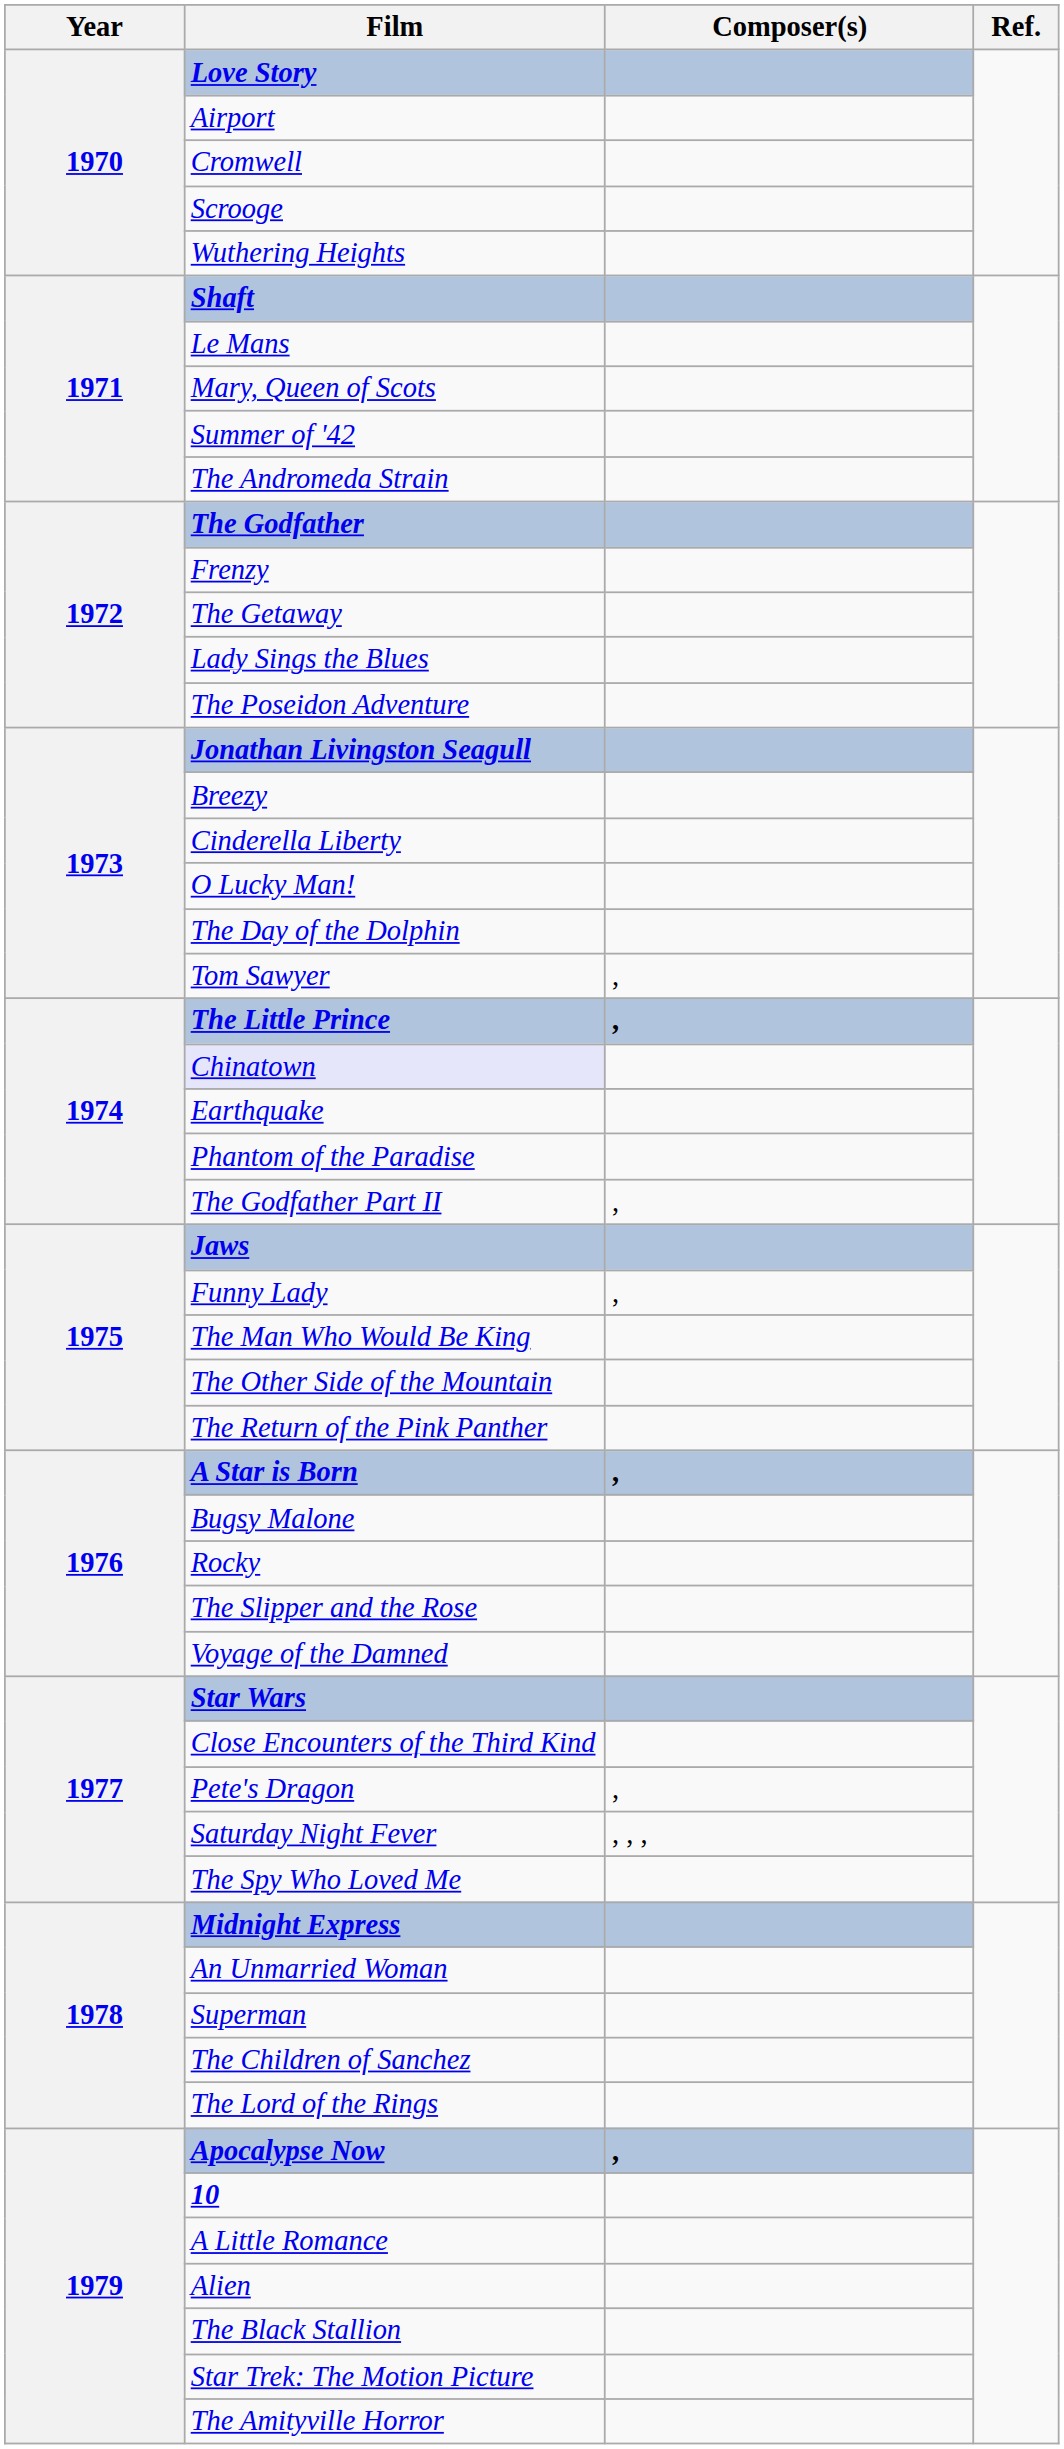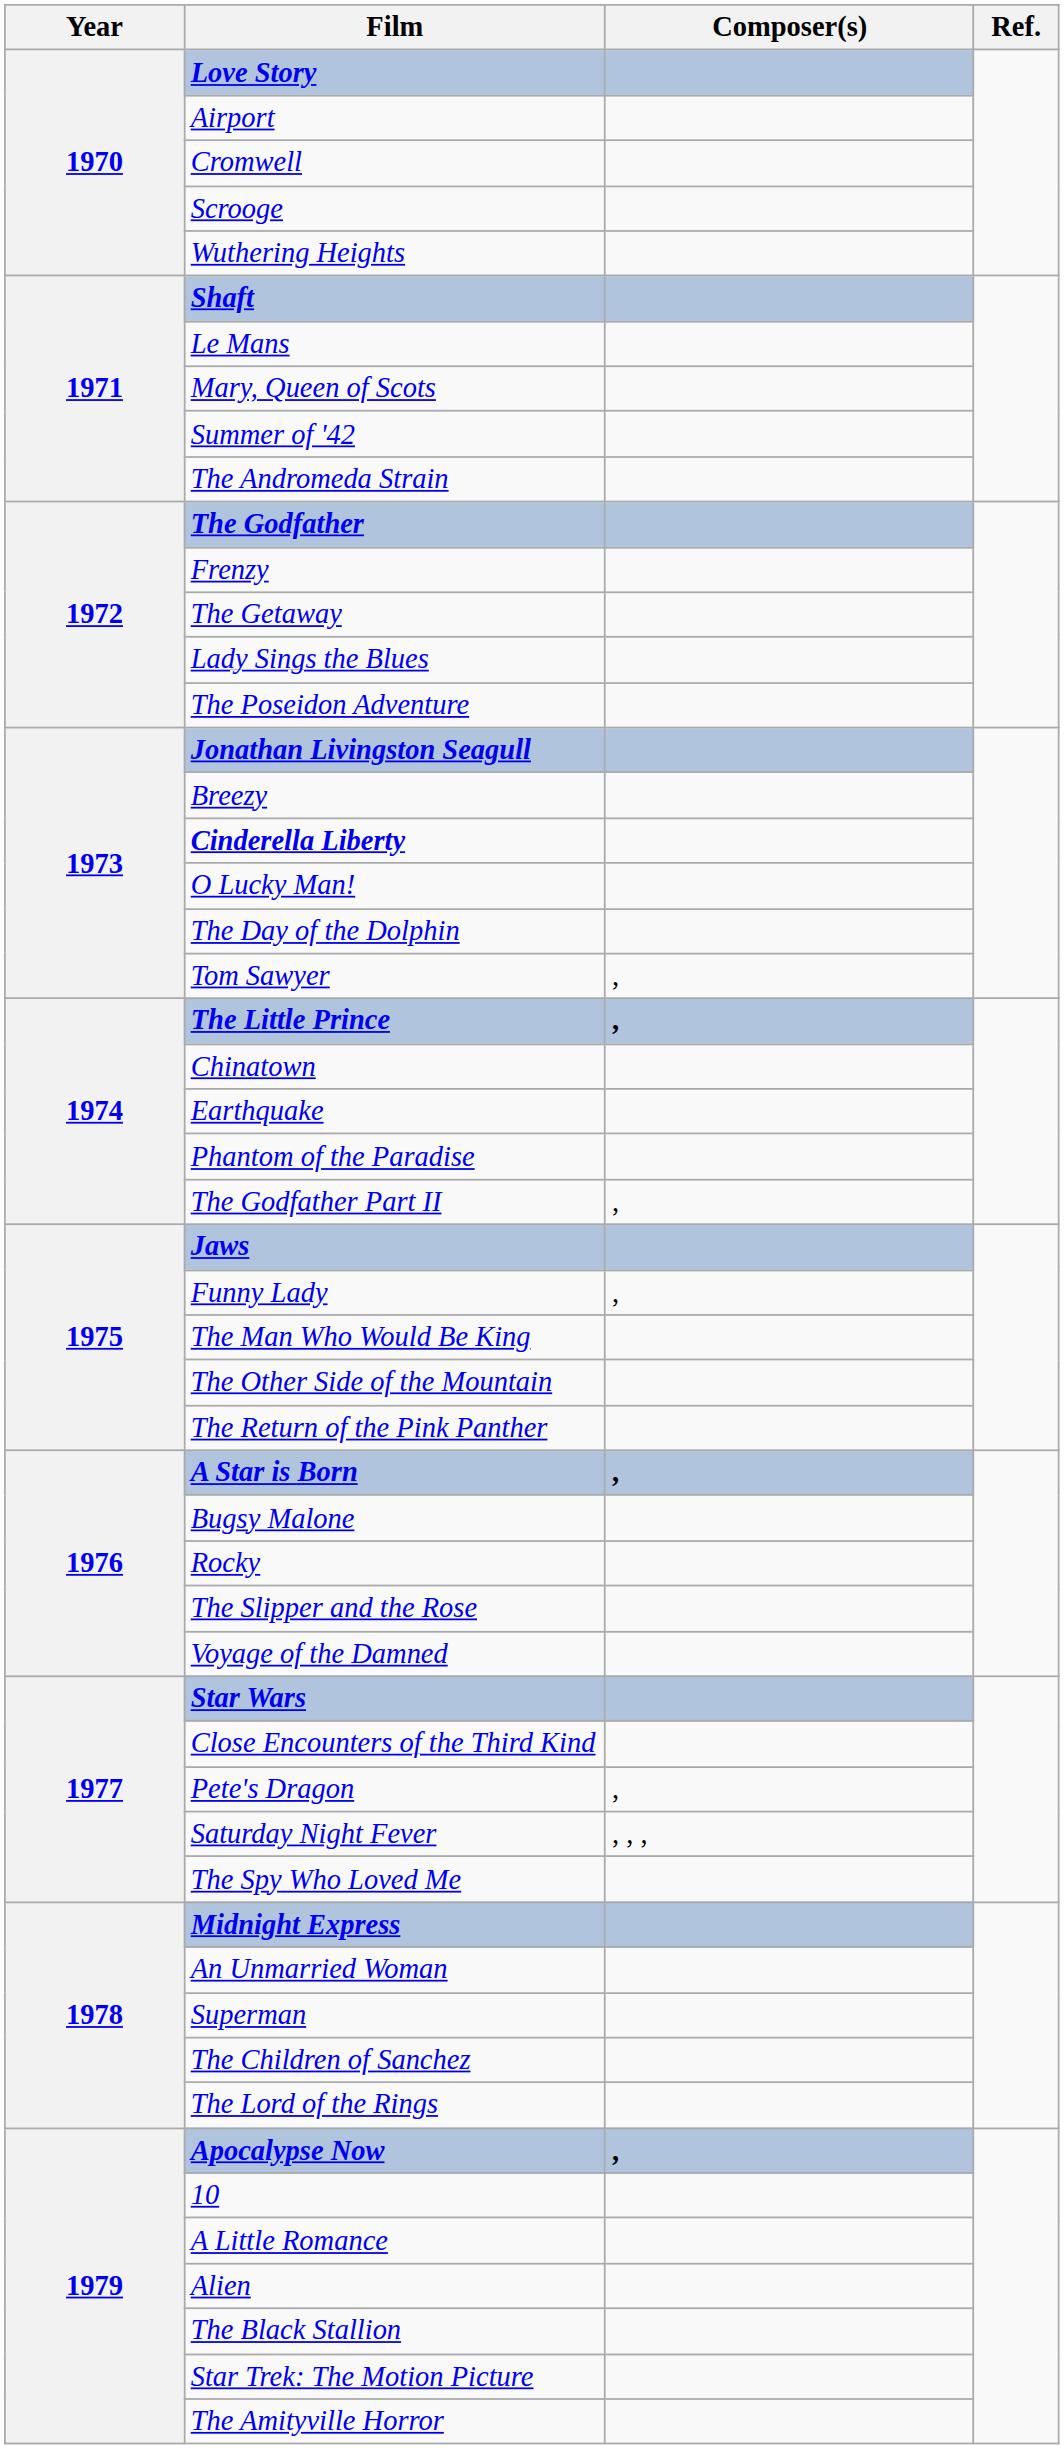(296, 840) normal -> (298, 840) bold
(253, 1065) lavender background -> (253, 1065) no background
(205, 2195) bold -> (205, 2195) normal
